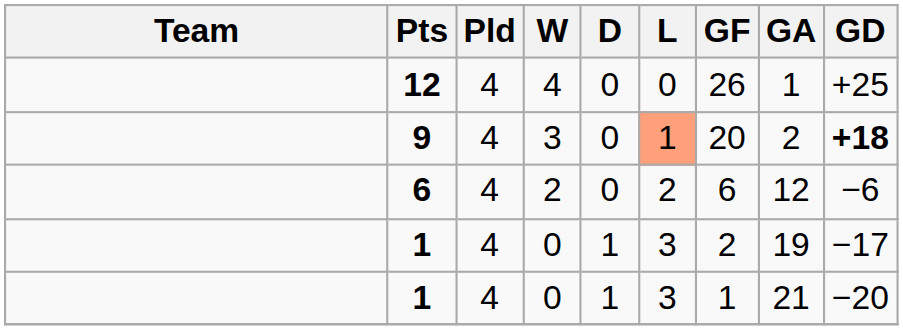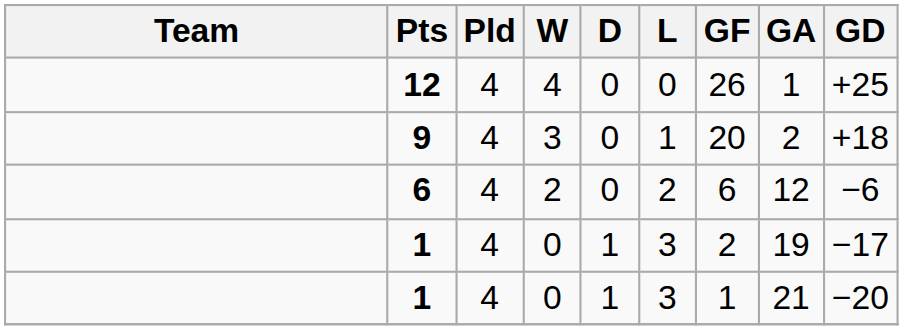(667, 137) lightsalmon background -> (667, 137) no background
(860, 137) bold -> (860, 137) normal
